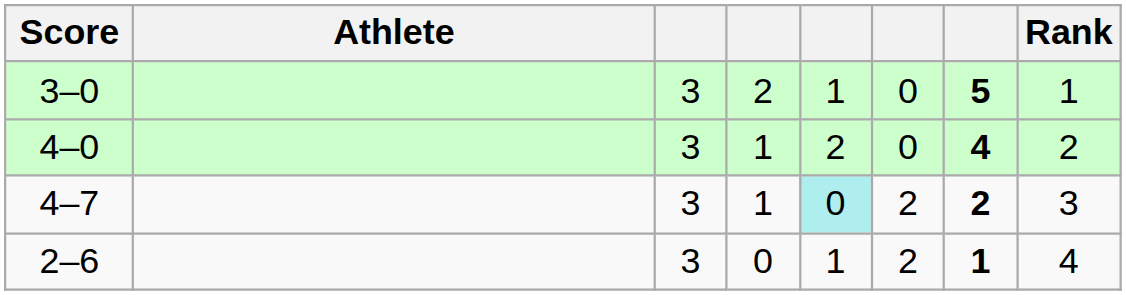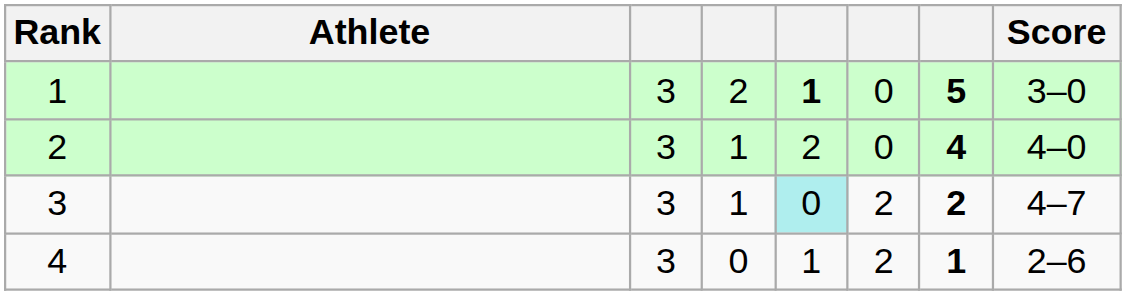columns swapped: (1069, 32) <-> (69, 32)
(835, 89) normal -> (811, 89) bold
